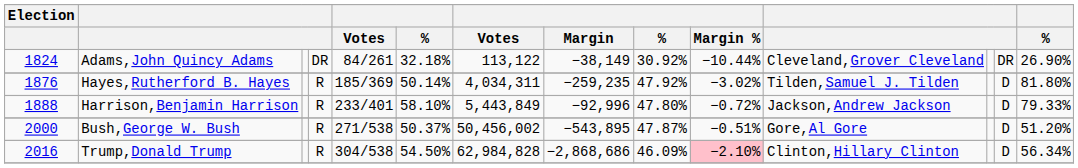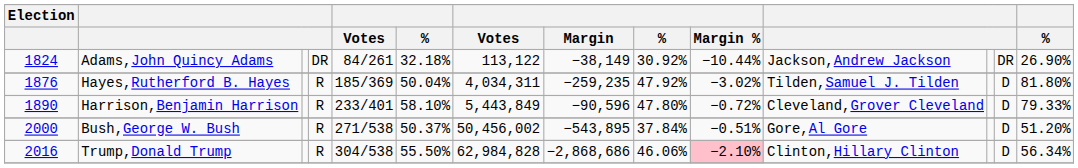(875, 61) Cleveland,Grover Cleveland -> (859, 61) Jackson,Andrew Jackson
(425, 84) 50.14% -> (425, 84) 50.04%
(41, 107) 1888 -> (41, 107) 1890
(601, 107) −92,996 -> (601, 107) −90,596
(859, 107) Jackson,Andrew Jackson -> (875, 107) Cleveland,Grover Cleveland
(662, 129) 47.87% -> (662, 129) 37.84%
(425, 152) 54.50% -> (425, 152) 55.50%
(662, 152) 46.09% -> (662, 152) 46.06%
